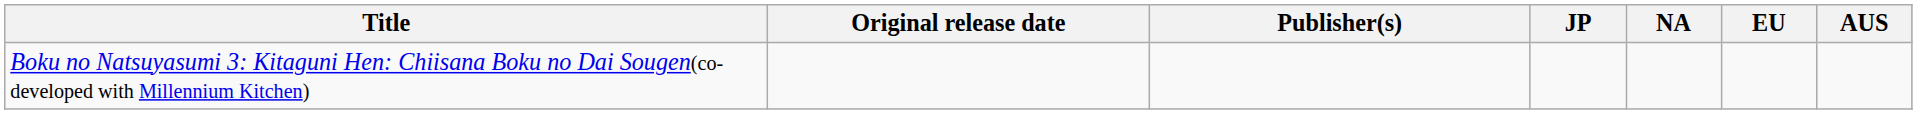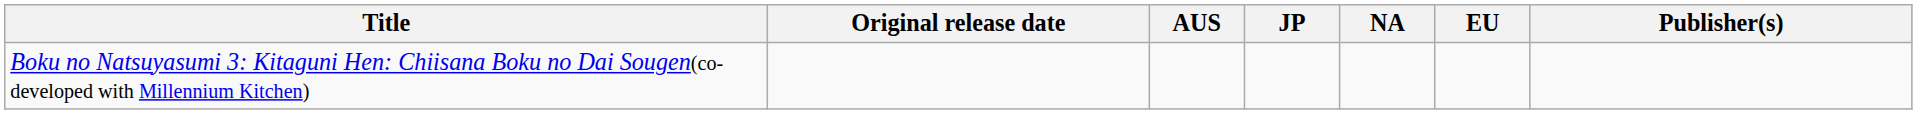columns swapped: (1340, 23) <-> (1864, 23)
